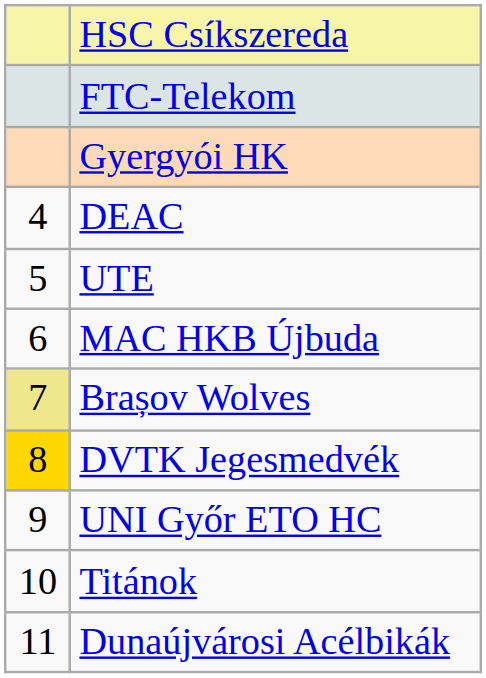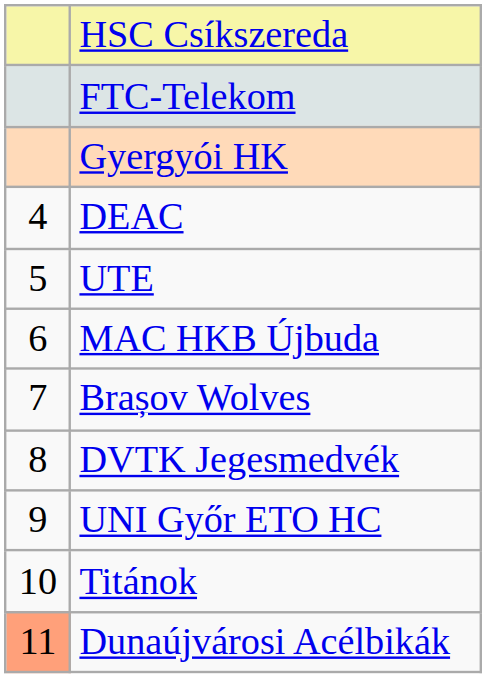(38, 398) khaki background -> (38, 398) no background
(38, 459) gold background -> (38, 459) no background
(38, 641) no background -> (38, 641) lightsalmon background
